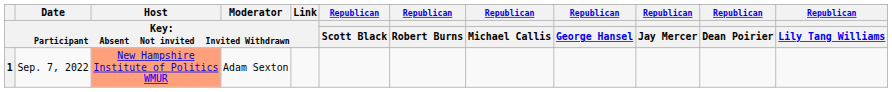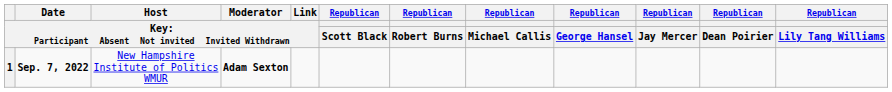(53, 67) normal -> (53, 67) bold
(156, 67) lightsalmon background -> (156, 67) no background
(256, 67) normal -> (256, 67) bold
